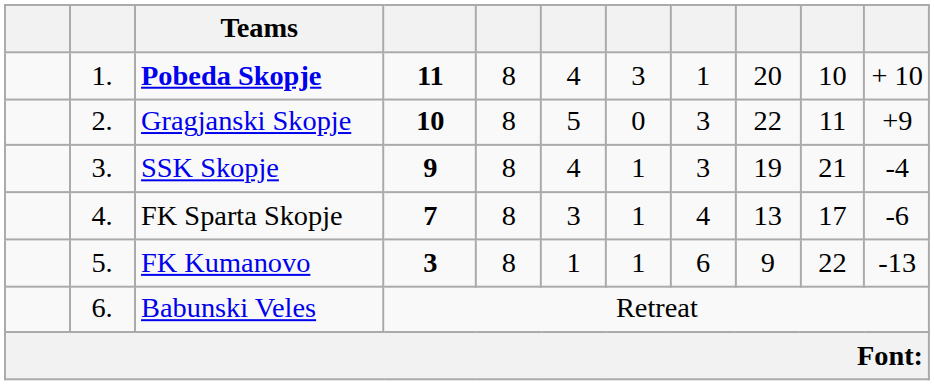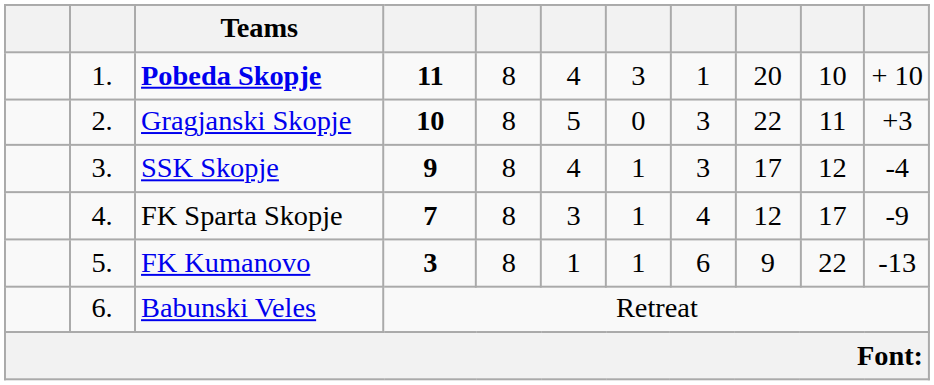(897, 121) +9 -> (897, 121) +3
(768, 168) 19 -> (768, 168) 17
(832, 168) 21 -> (832, 168) 12
(768, 215) 13 -> (768, 215) 12
(897, 215) -6 -> (897, 215) -9
